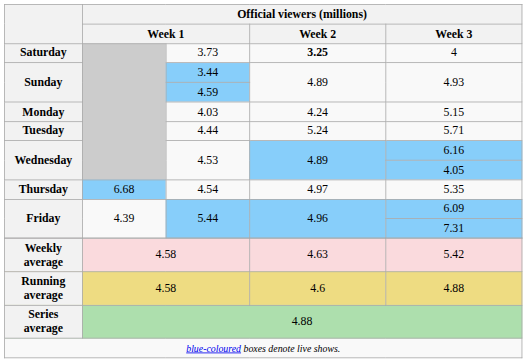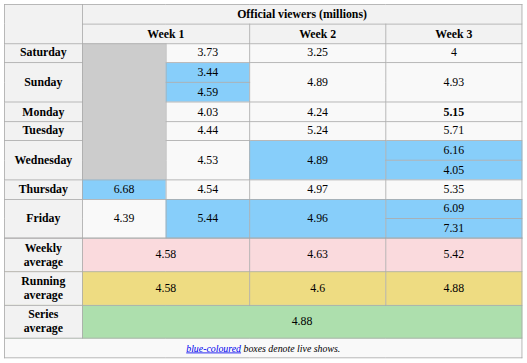(318, 53) bold -> (318, 53) normal
(454, 112) normal -> (454, 112) bold
